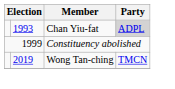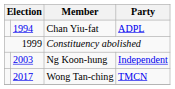(23, 28) 1993 -> (23, 28) 1994
(131, 28) lightgrey background -> (131, 28) no background
+ row: (77, 60)
(23, 60) 2019 -> (23, 76) 2017
